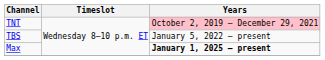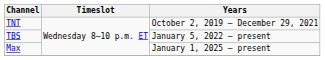(235, 23) pink background -> (235, 23) no background
(211, 49) bold -> (211, 49) normal
